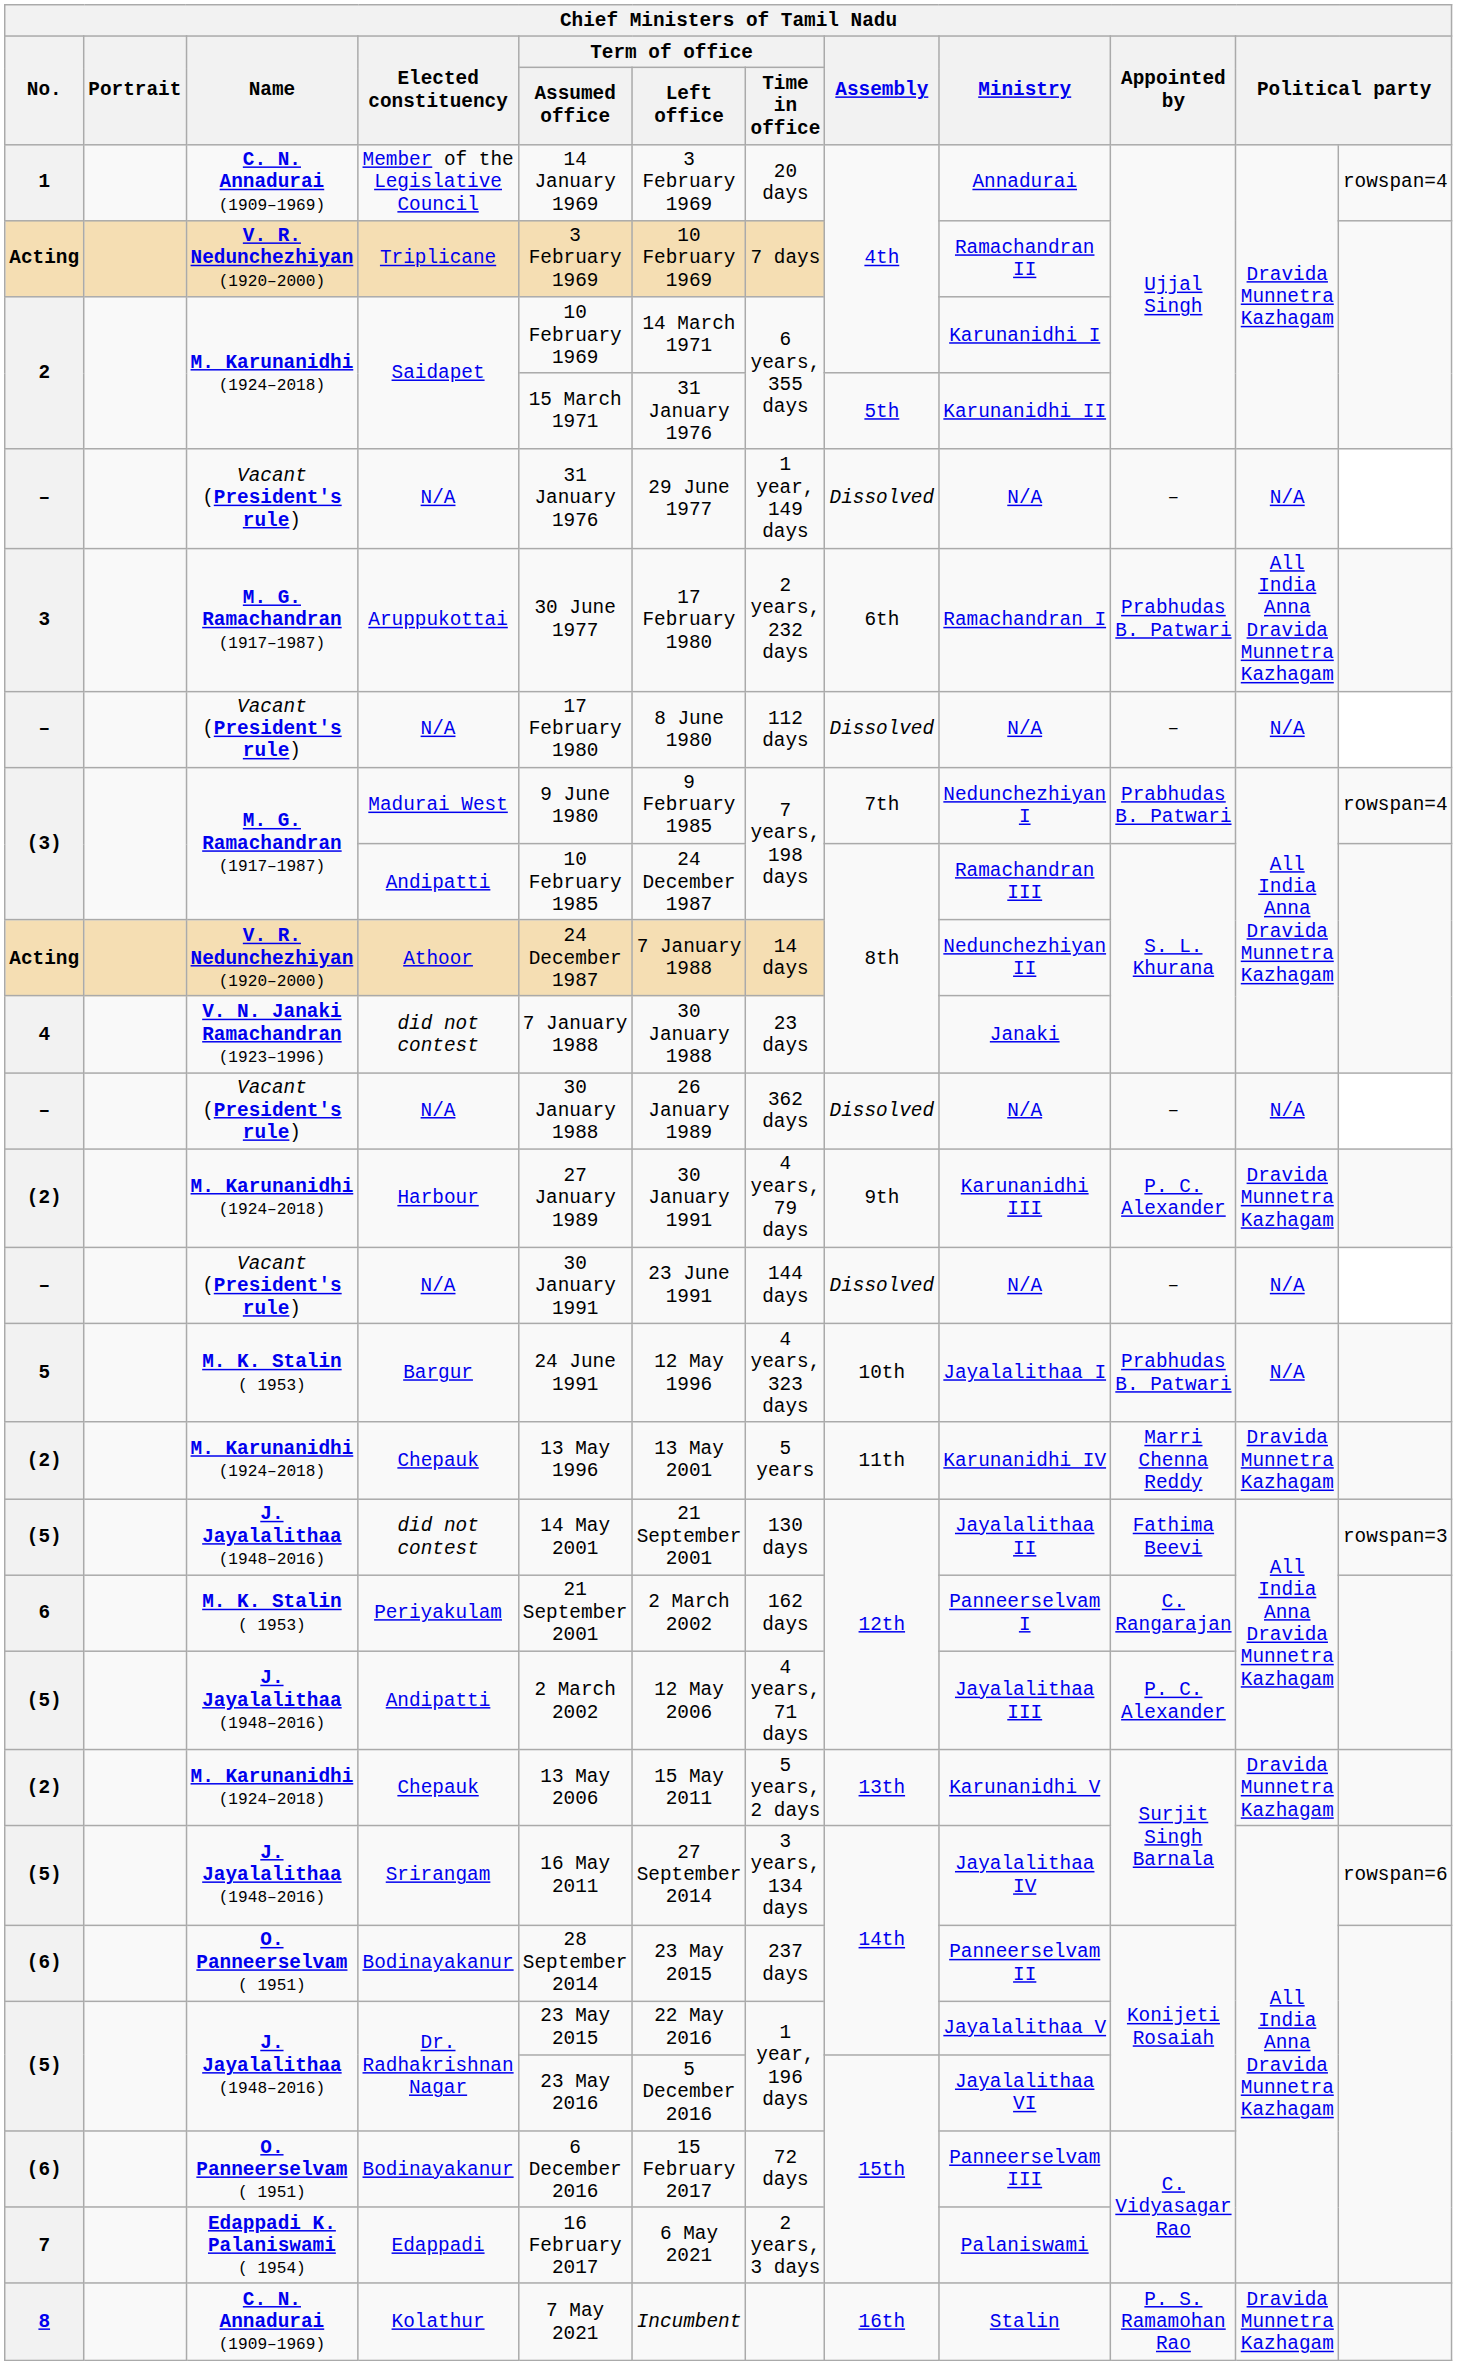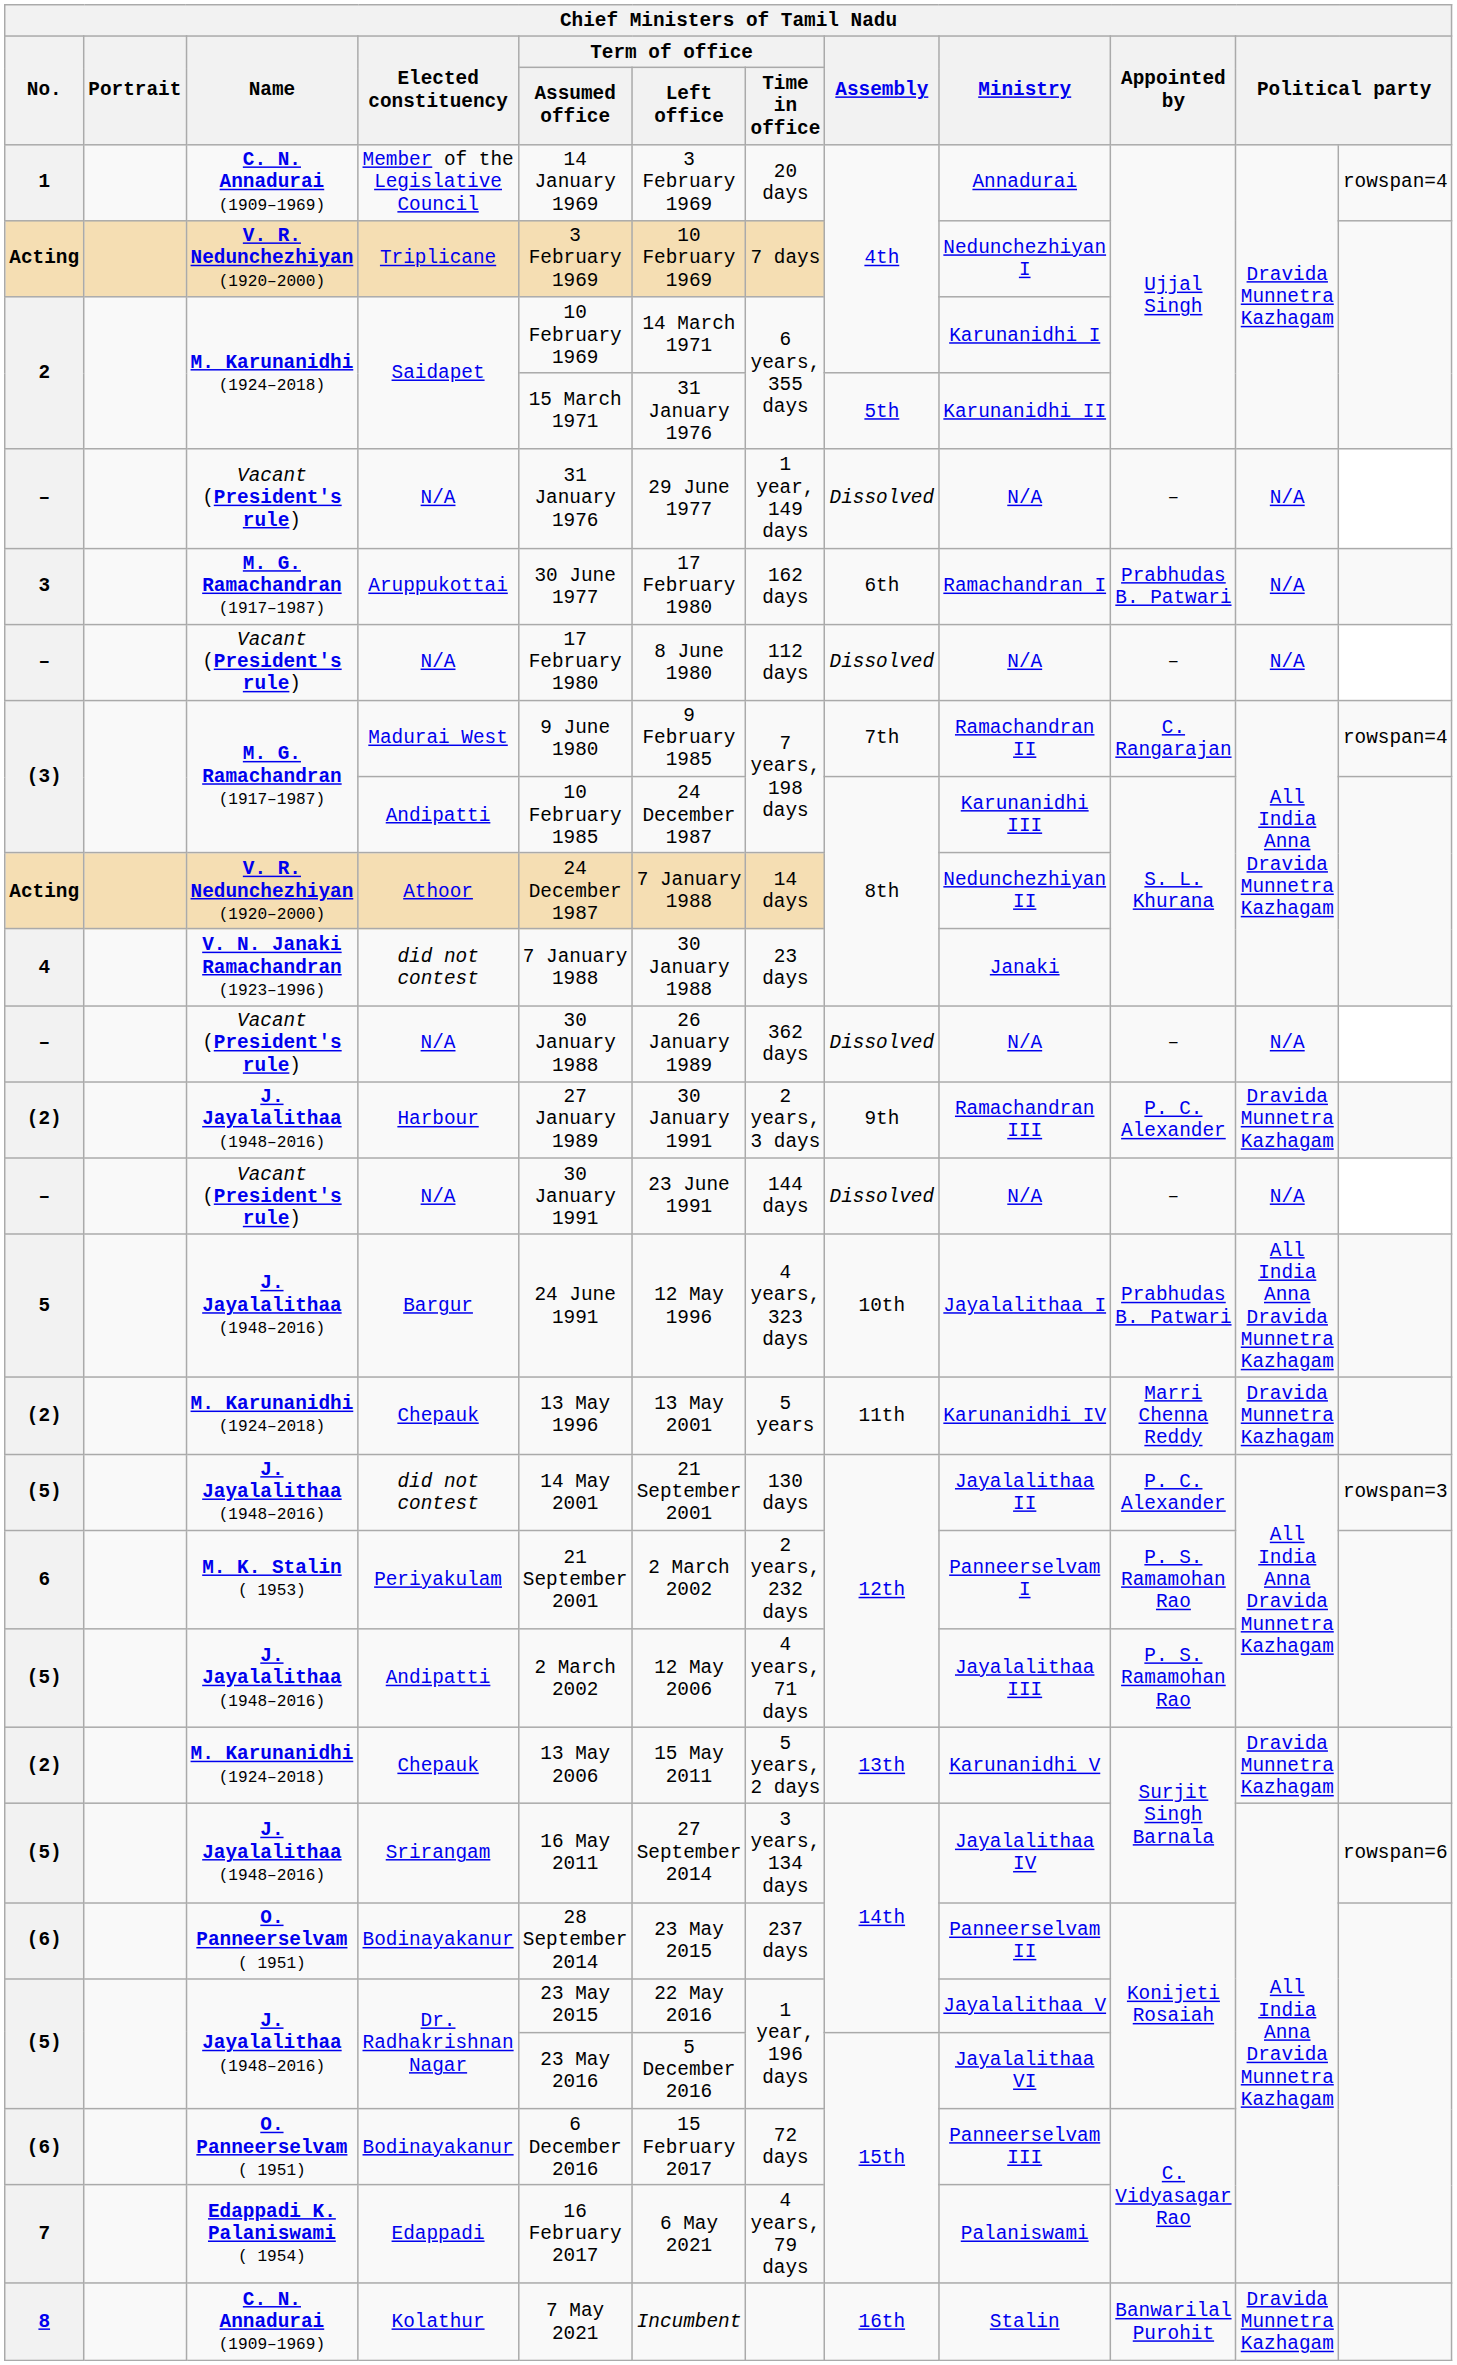(1025, 259) Ramachandran II -> (1025, 259) Nedunchezhiyan I
(785, 620) 2 years, 232 days -> (785, 586) 162 days
(1287, 620) All India Anna Dravida Munnetra Kazhagam -> (1287, 586) N/A
(1025, 806) Nedunchezhiyan I -> (1025, 739) Ramachandran II
(1173, 806) Prabhudas B. Patwari -> (1173, 739) C. Rangarajan
(1025, 882) Ramachandran III -> (1025, 815) Karunanidhi III
(272, 1197) M. Karunanidhi (1924–2018) -> (272, 1119) J. Jayalalithaa (1948–2016)
(785, 1198) 4 years, 79 days -> (785, 1120) 2 years, 3 days
(1025, 1198) Karunanidhi III -> (1025, 1120) Ramachandran III
(272, 1372) M. K. Stalin ( 1953) -> (272, 1305) J. Jayalalithaa (1948–2016)
(1287, 1373) N/A -> (1287, 1306) All India Anna Dravida Munnetra Kazhagam
(1173, 1537) Fathima Beevi -> (1173, 1492) P. C. Alexander
(785, 1613) 162 days -> (785, 1579) 2 years, 232 days
(1173, 1613) C. Rangarajan -> (1173, 1579) P. S. Ramamohan Rao
(1173, 1700) P. C. Alexander -> (1173, 1678) P. S. Ramamohan Rao
(785, 2245) 2 years, 3 days -> (785, 2234) 4 years, 79 days
(1173, 2322) P. S. Ramamohan Rao -> (1173, 2322) Banwarilal Purohit
